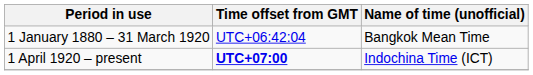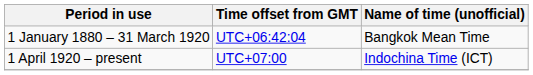(252, 59) bold -> (251, 59) normal
